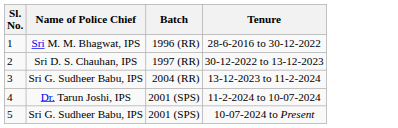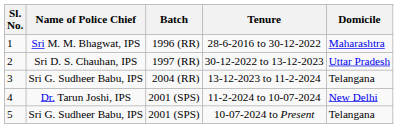+ column: (359, 19)
